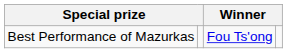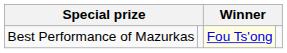(240, 36) no background -> (240, 36) lightyellow background
